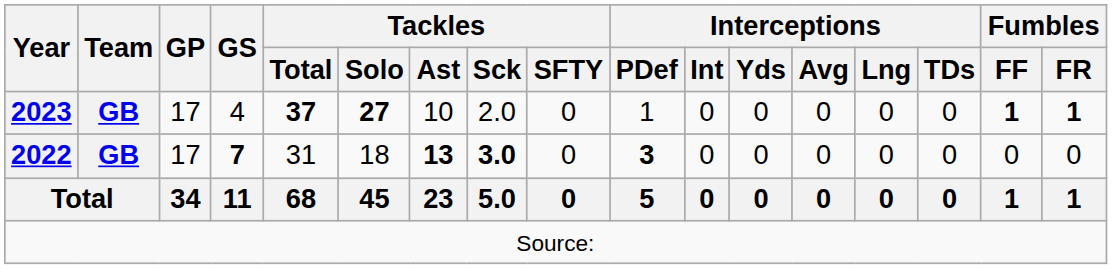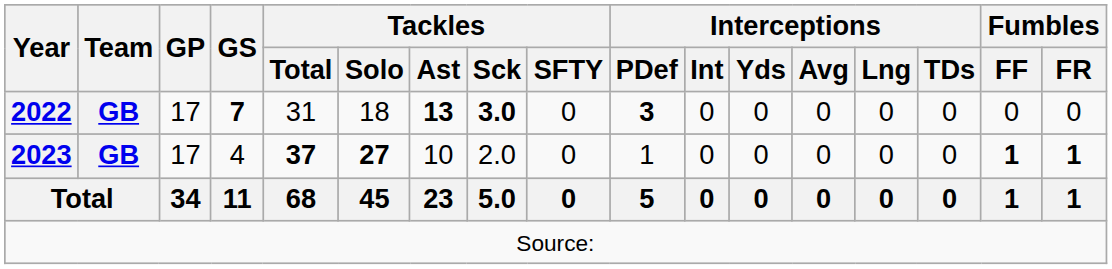rows swapped: (41, 155) <-> (41, 112)
